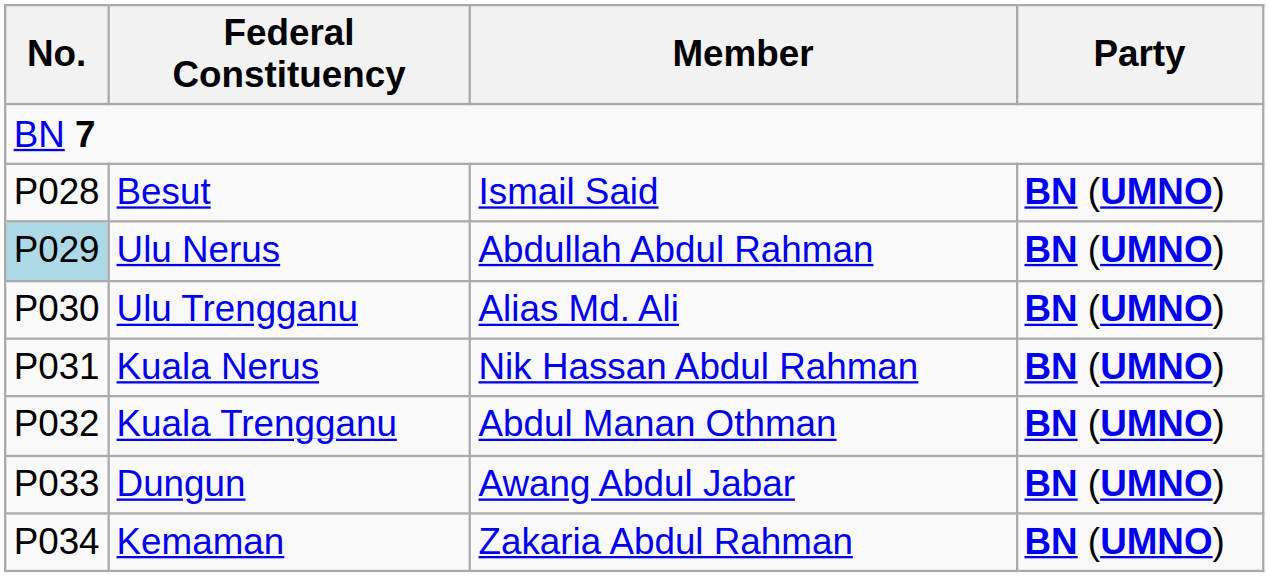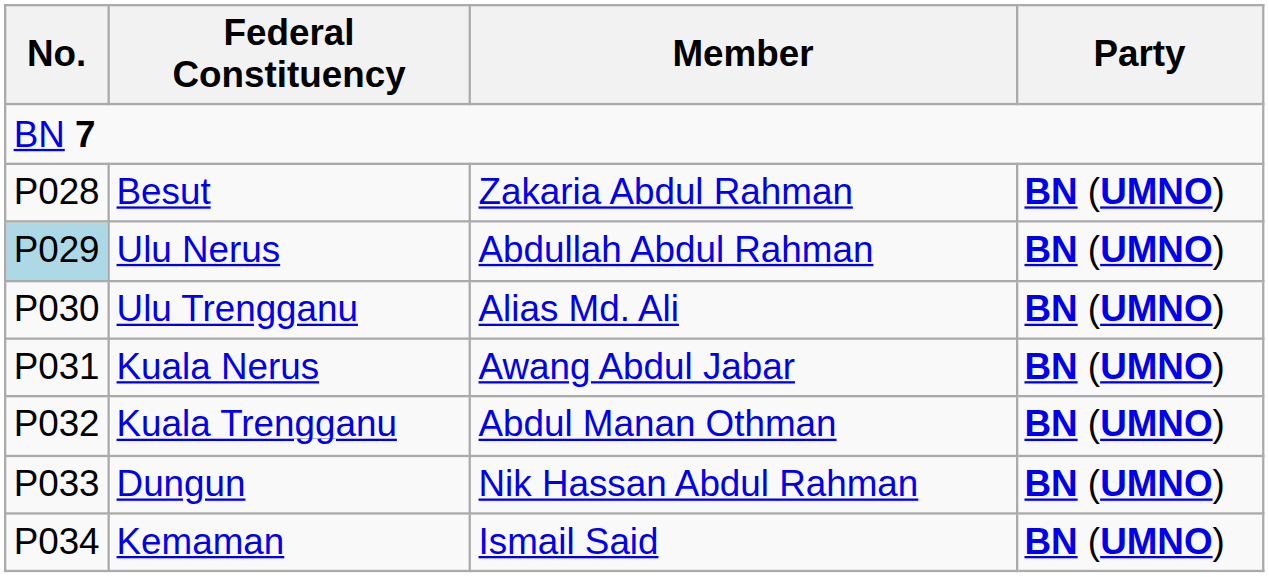(569, 191) Ismail Said -> (666, 191) Zakaria Abdul Rahman
(698, 366) Nik Hassan Abdul Rahman -> (637, 366) Awang Abdul Jabar
(637, 483) Awang Abdul Jabar -> (698, 483) Nik Hassan Abdul Rahman
(666, 541) Zakaria Abdul Rahman -> (569, 541) Ismail Said
